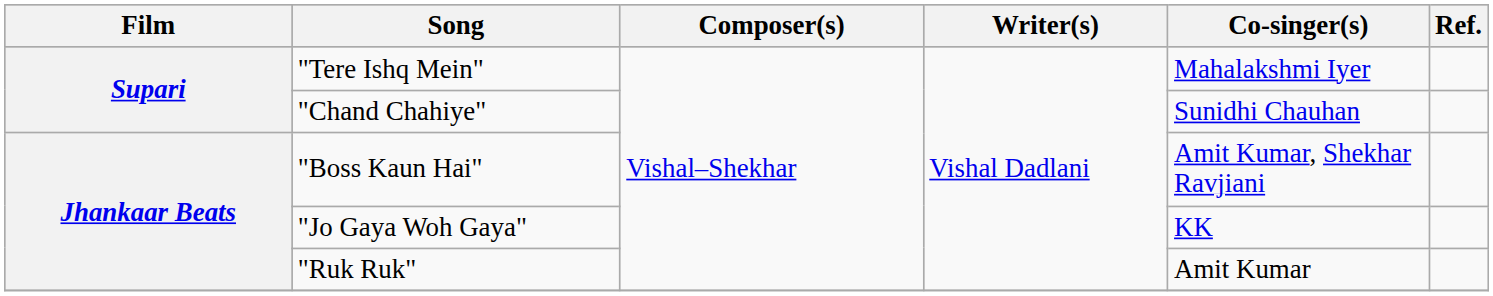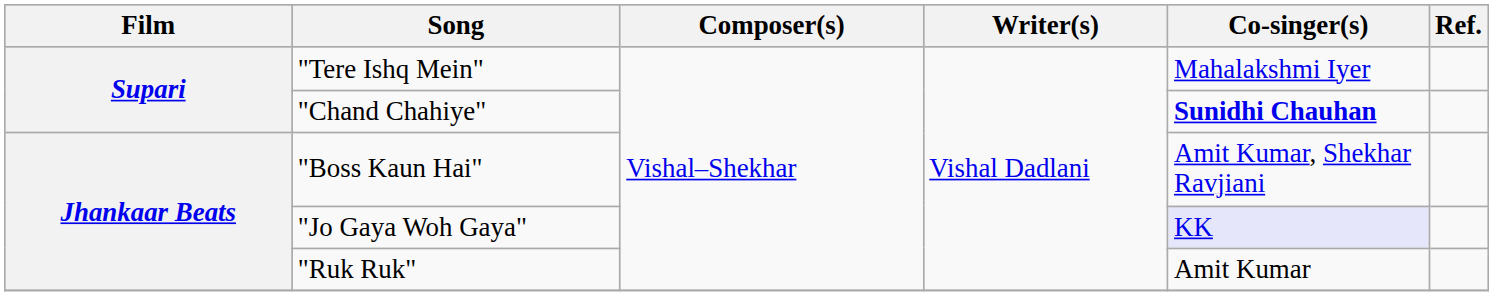(1267, 111) normal -> (1275, 111) bold
(1193, 226) no background -> (1193, 226) lavender background
